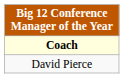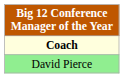(62, 63) no background -> (62, 63) lightgreen background
